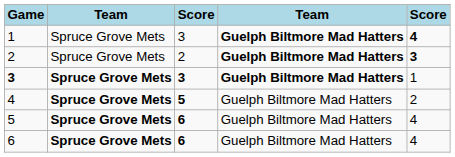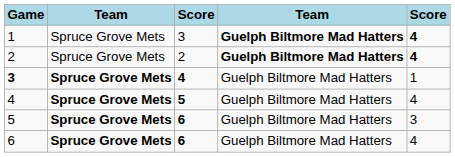(414, 57) 3 -> (414, 57) 4
(181, 78) 3 -> (181, 78) 4
(312, 78) bold -> (306, 78) normal
(414, 99) 2 -> (414, 99) 4
(414, 120) 4 -> (414, 120) 3
